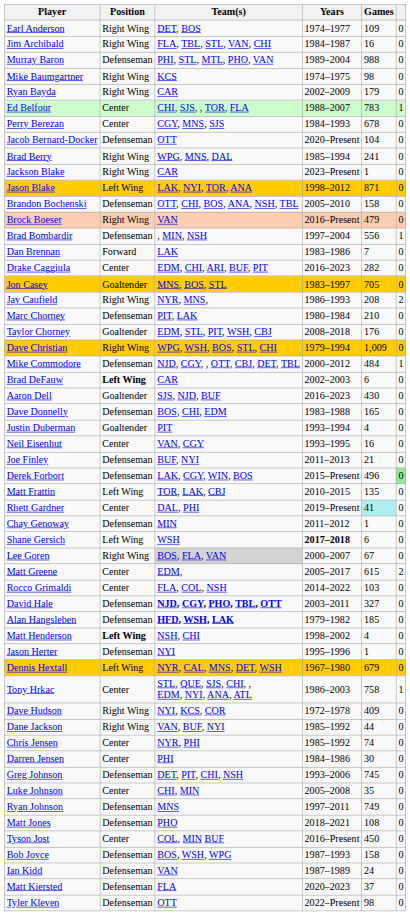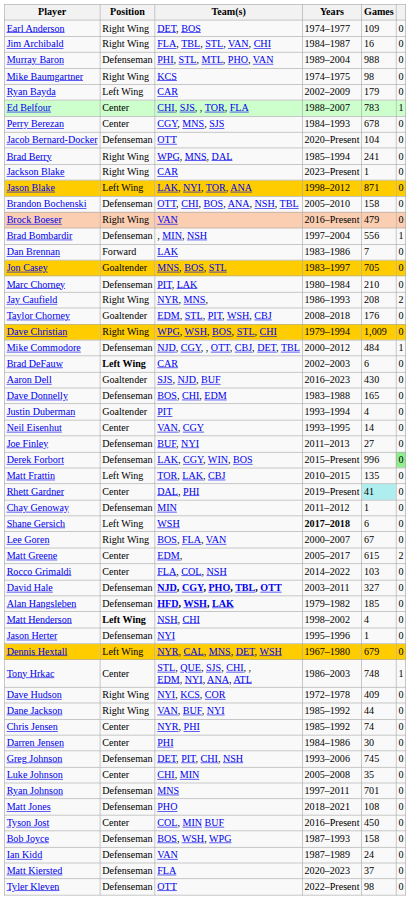(126, 92) Right Wing -> (123, 92) Left Wing
- row: (38, 268)
rows swapped: (32, 300) <-> (36, 316)
(369, 444) 16 -> (369, 428) 14
(369, 460) 21 -> (369, 444) 27
(372, 476) 496 -> (372, 460) 996
(192, 556) lightgrey background -> (192, 540) no background
(372, 689) 758 -> (372, 673) 748
(372, 807) 749 -> (372, 791) 701
